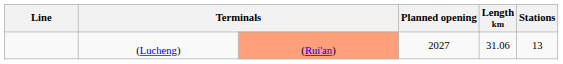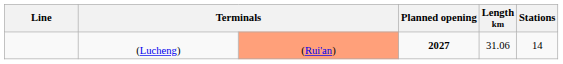(439, 45) normal -> (439, 45) bold
(537, 45) 13 -> (537, 45) 14
